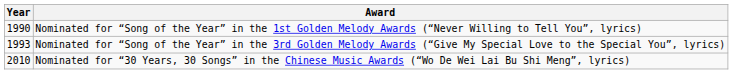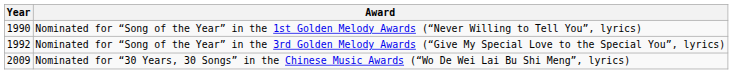(19, 45) 1993 -> (19, 45) 1992
(19, 61) 2010 -> (19, 61) 2009
